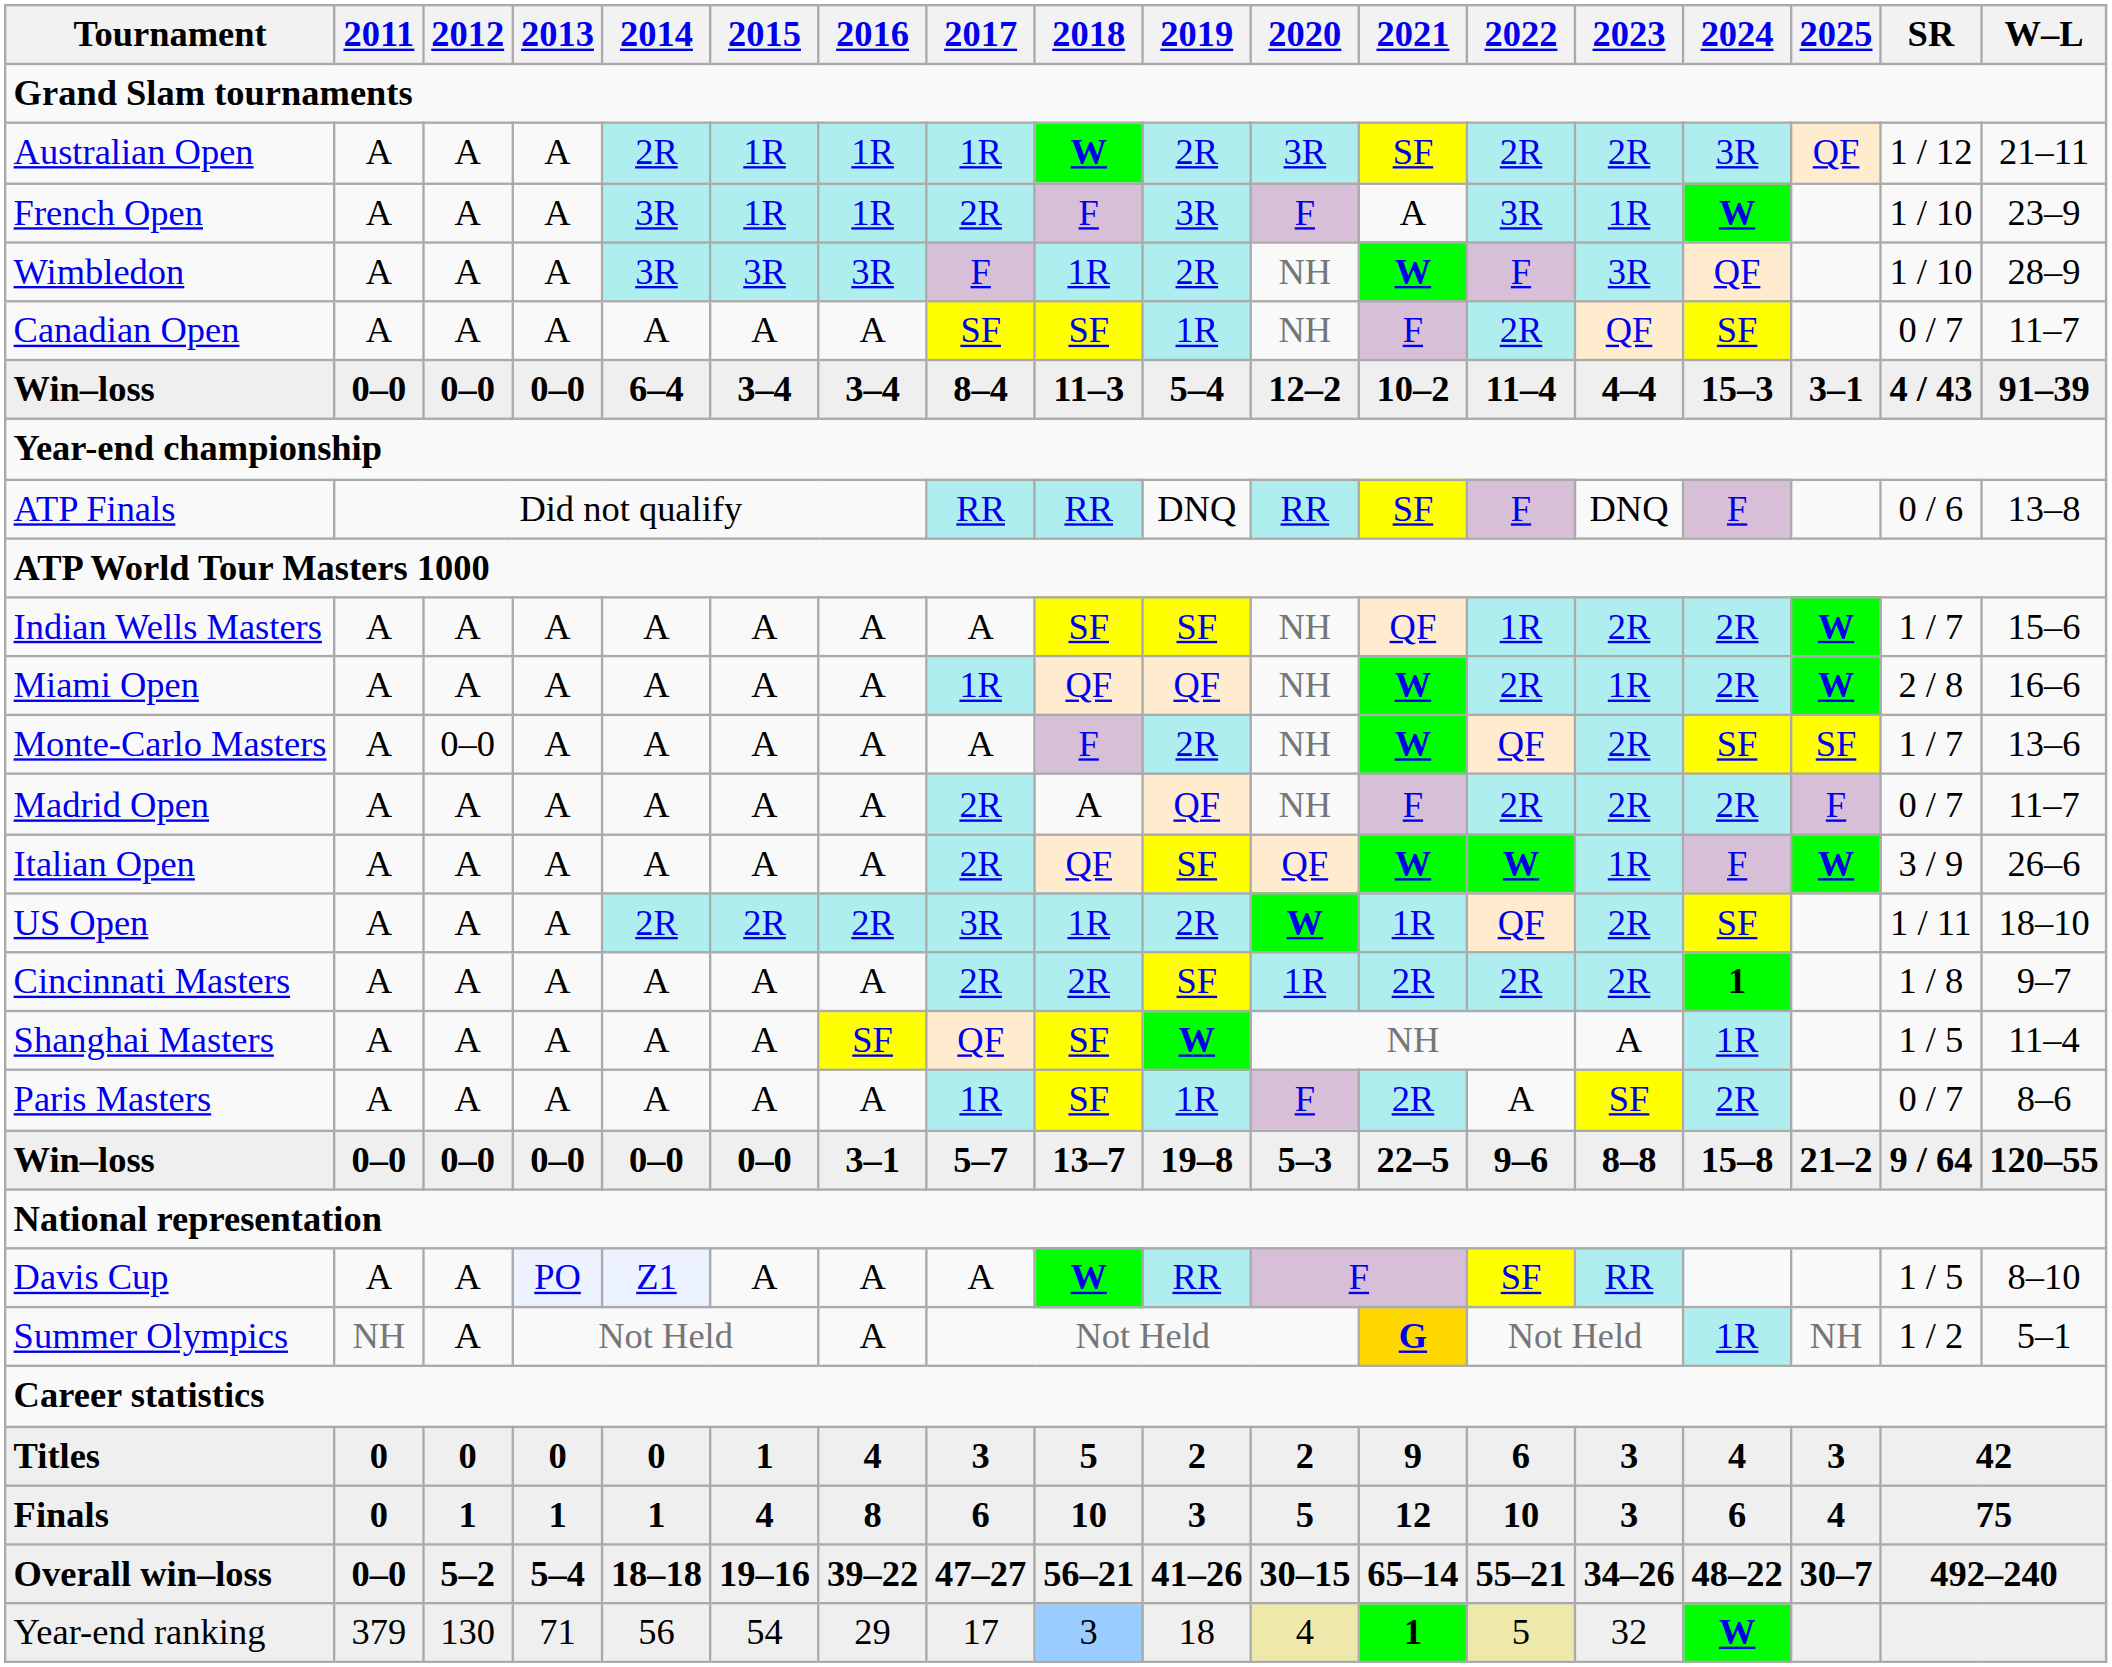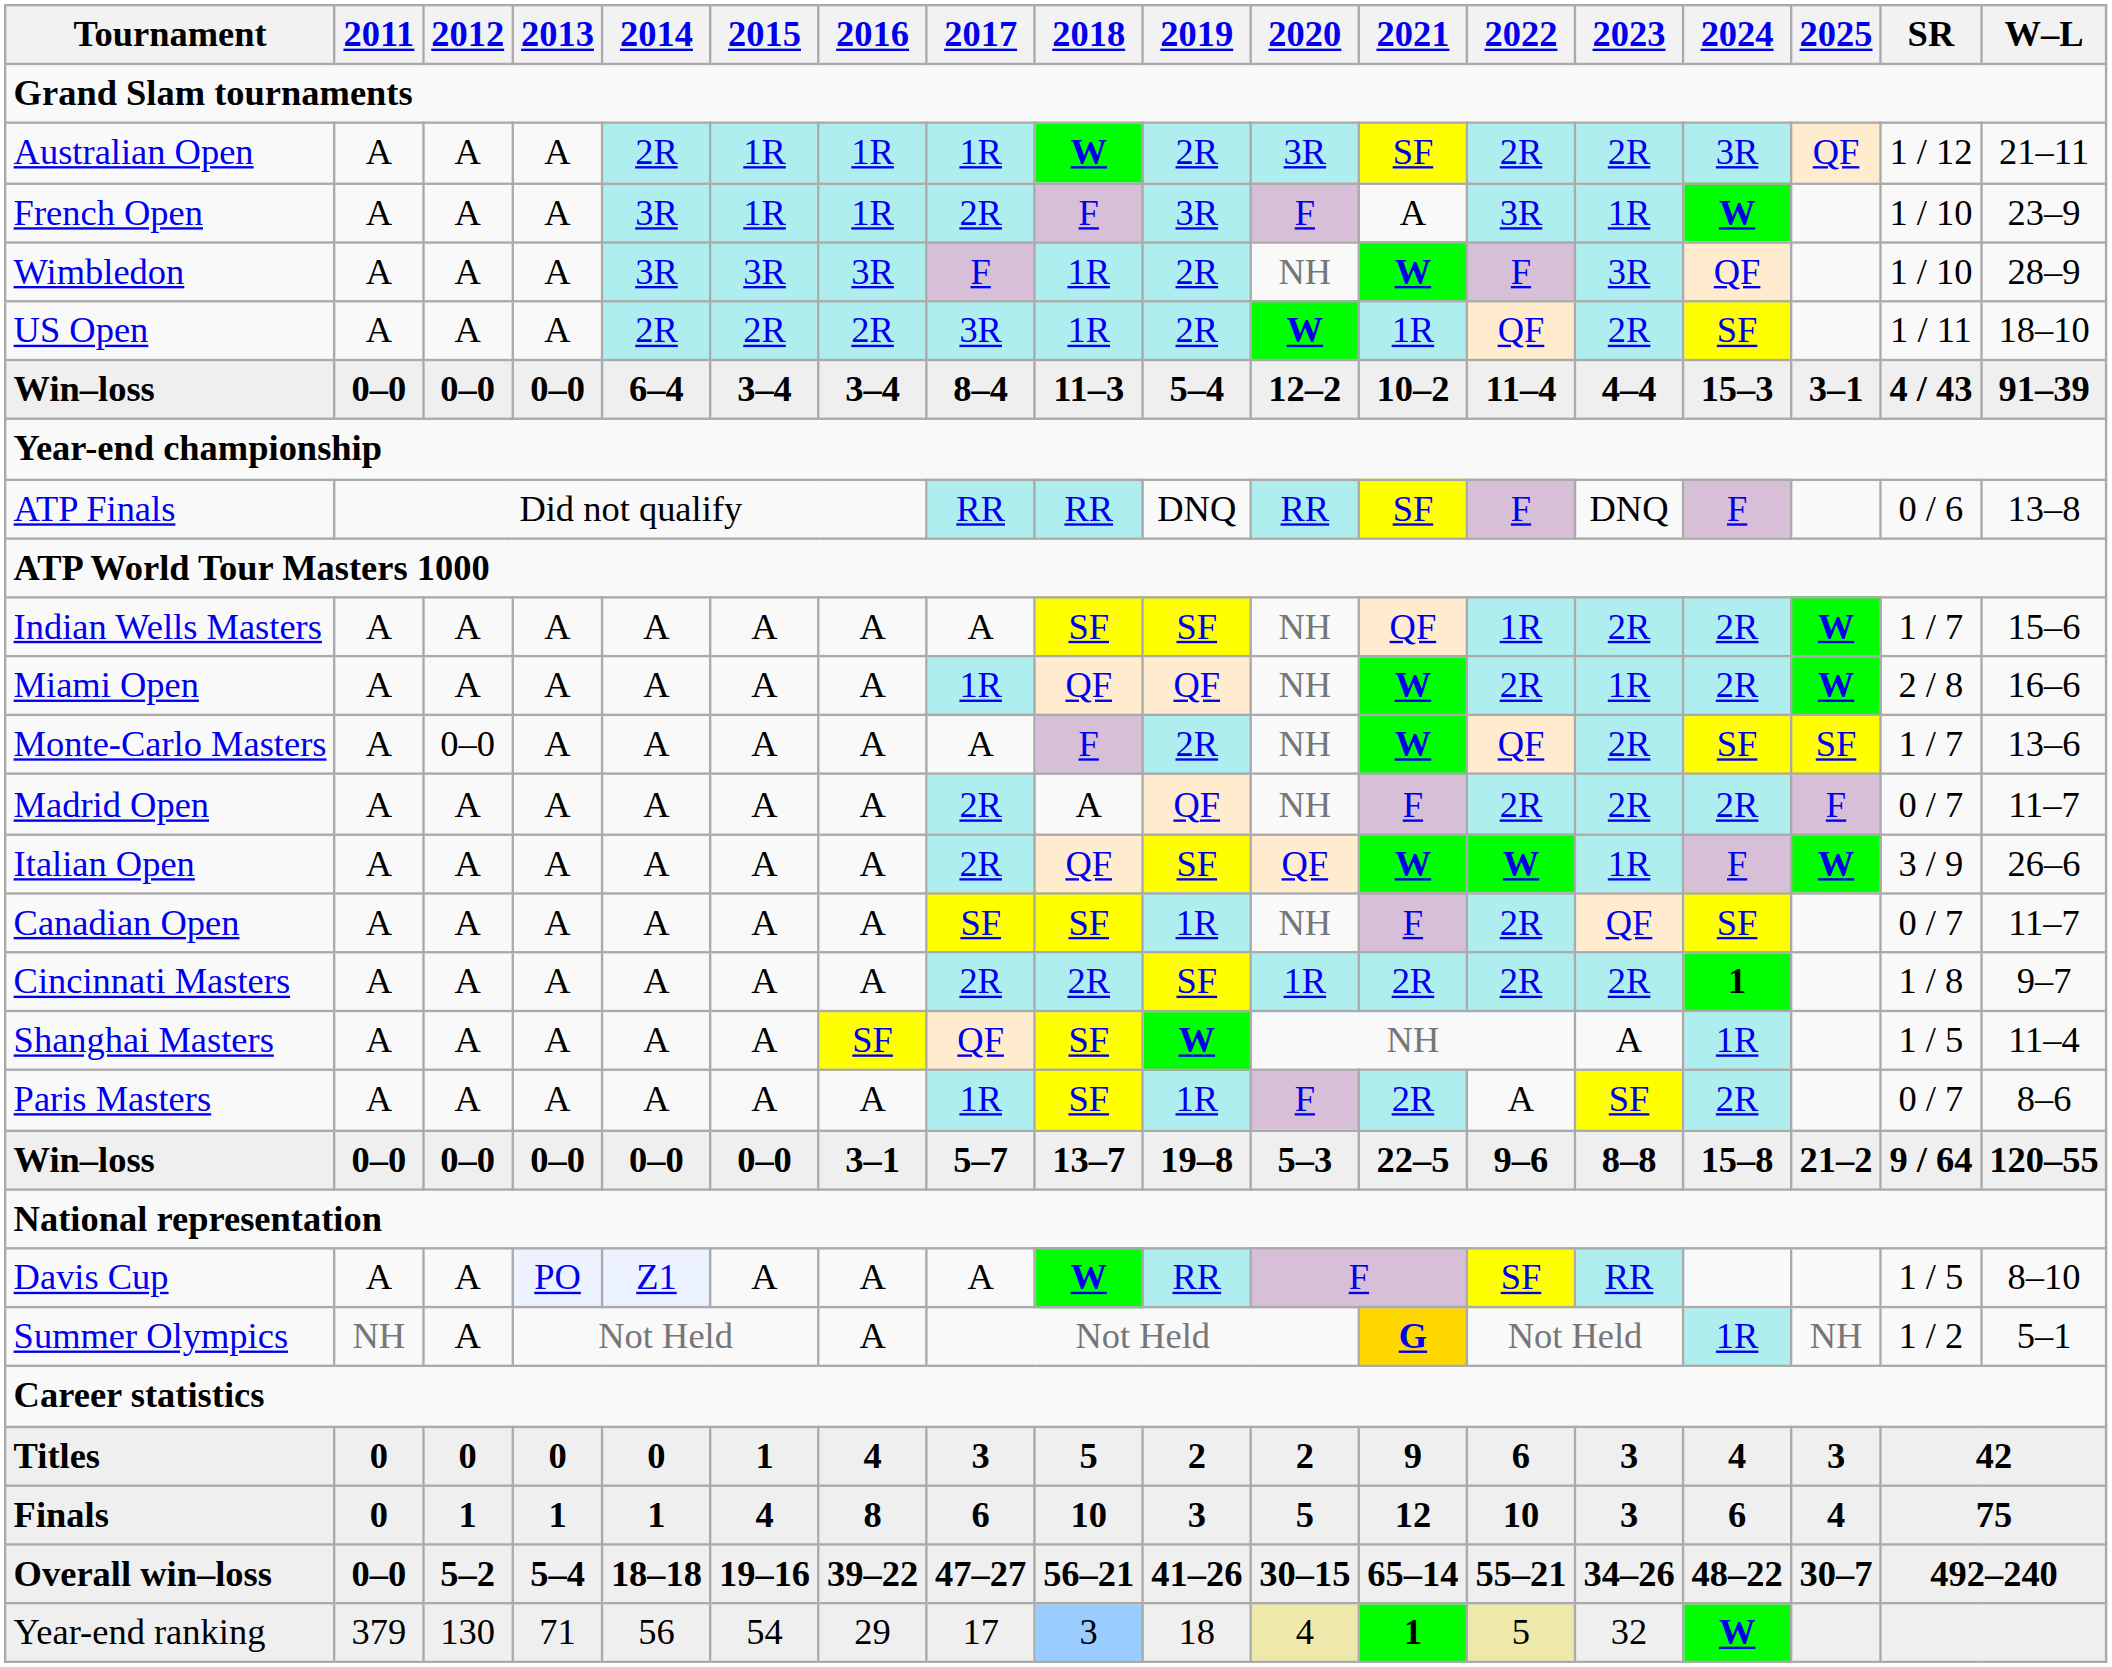rows swapped: (81, 921) <-> (127, 329)
